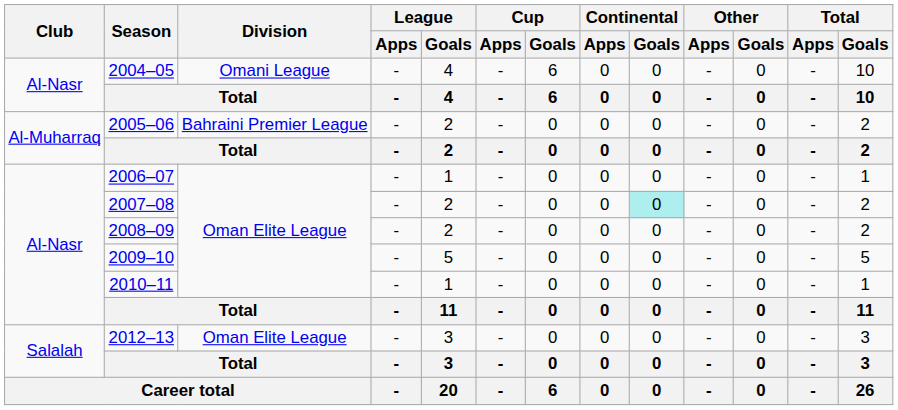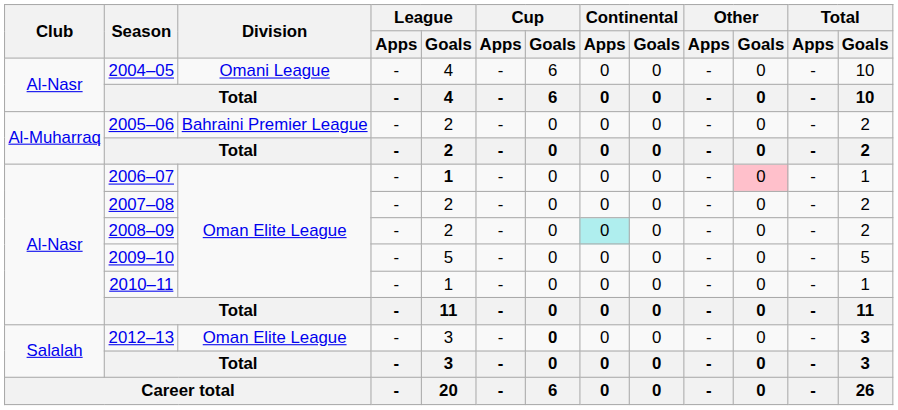(448, 177) normal -> (448, 177) bold
(761, 177) no background -> (761, 177) pink background
(657, 204) paleturquoise background -> (657, 204) no background
(605, 230) no background -> (605, 230) paleturquoise background
(553, 337) normal -> (553, 337) bold
(865, 337) normal -> (865, 337) bold
